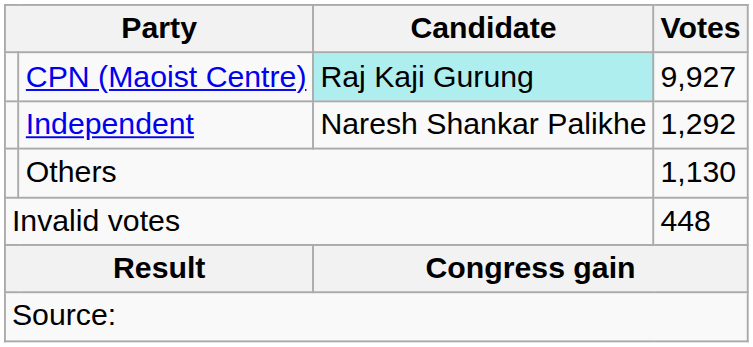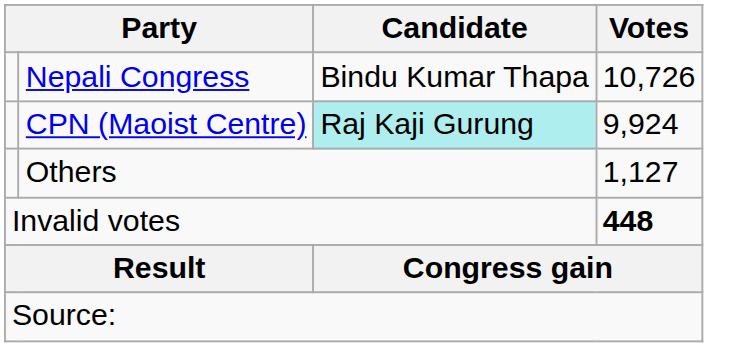+ row: (138, 76)
(698, 76) 9,927 -> (641, 124) 9,924
- row: (110, 124)
(698, 172) 1,130 -> (641, 172) 1,127
(686, 220) normal -> (628, 220) bold
